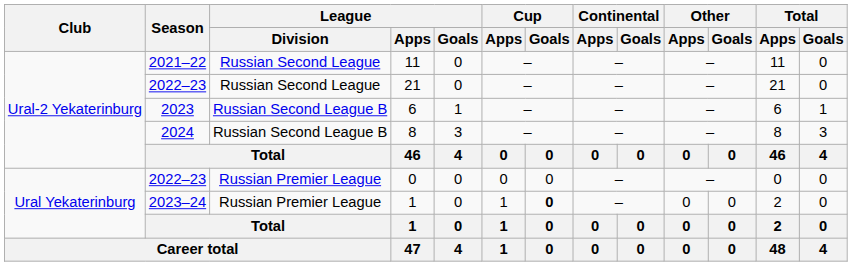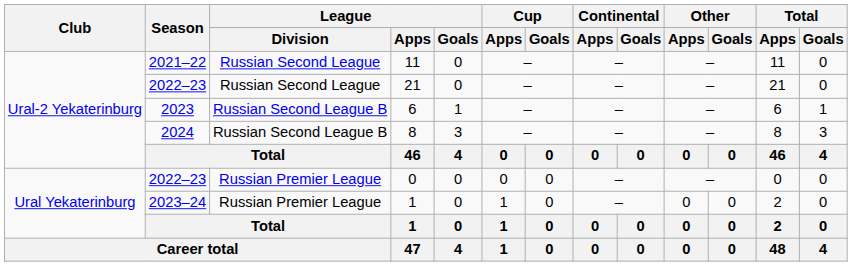(549, 202) bold -> (549, 202) normal
